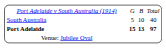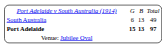(132, 20) 5 -> (132, 20) 6
(141, 20) 10 -> (141, 20) 13
(153, 20) 40 -> (153, 20) 49
